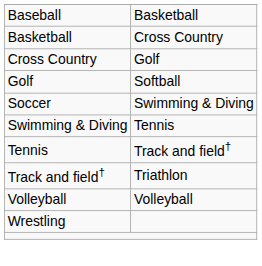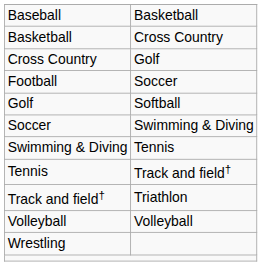+ row: (32, 81)
